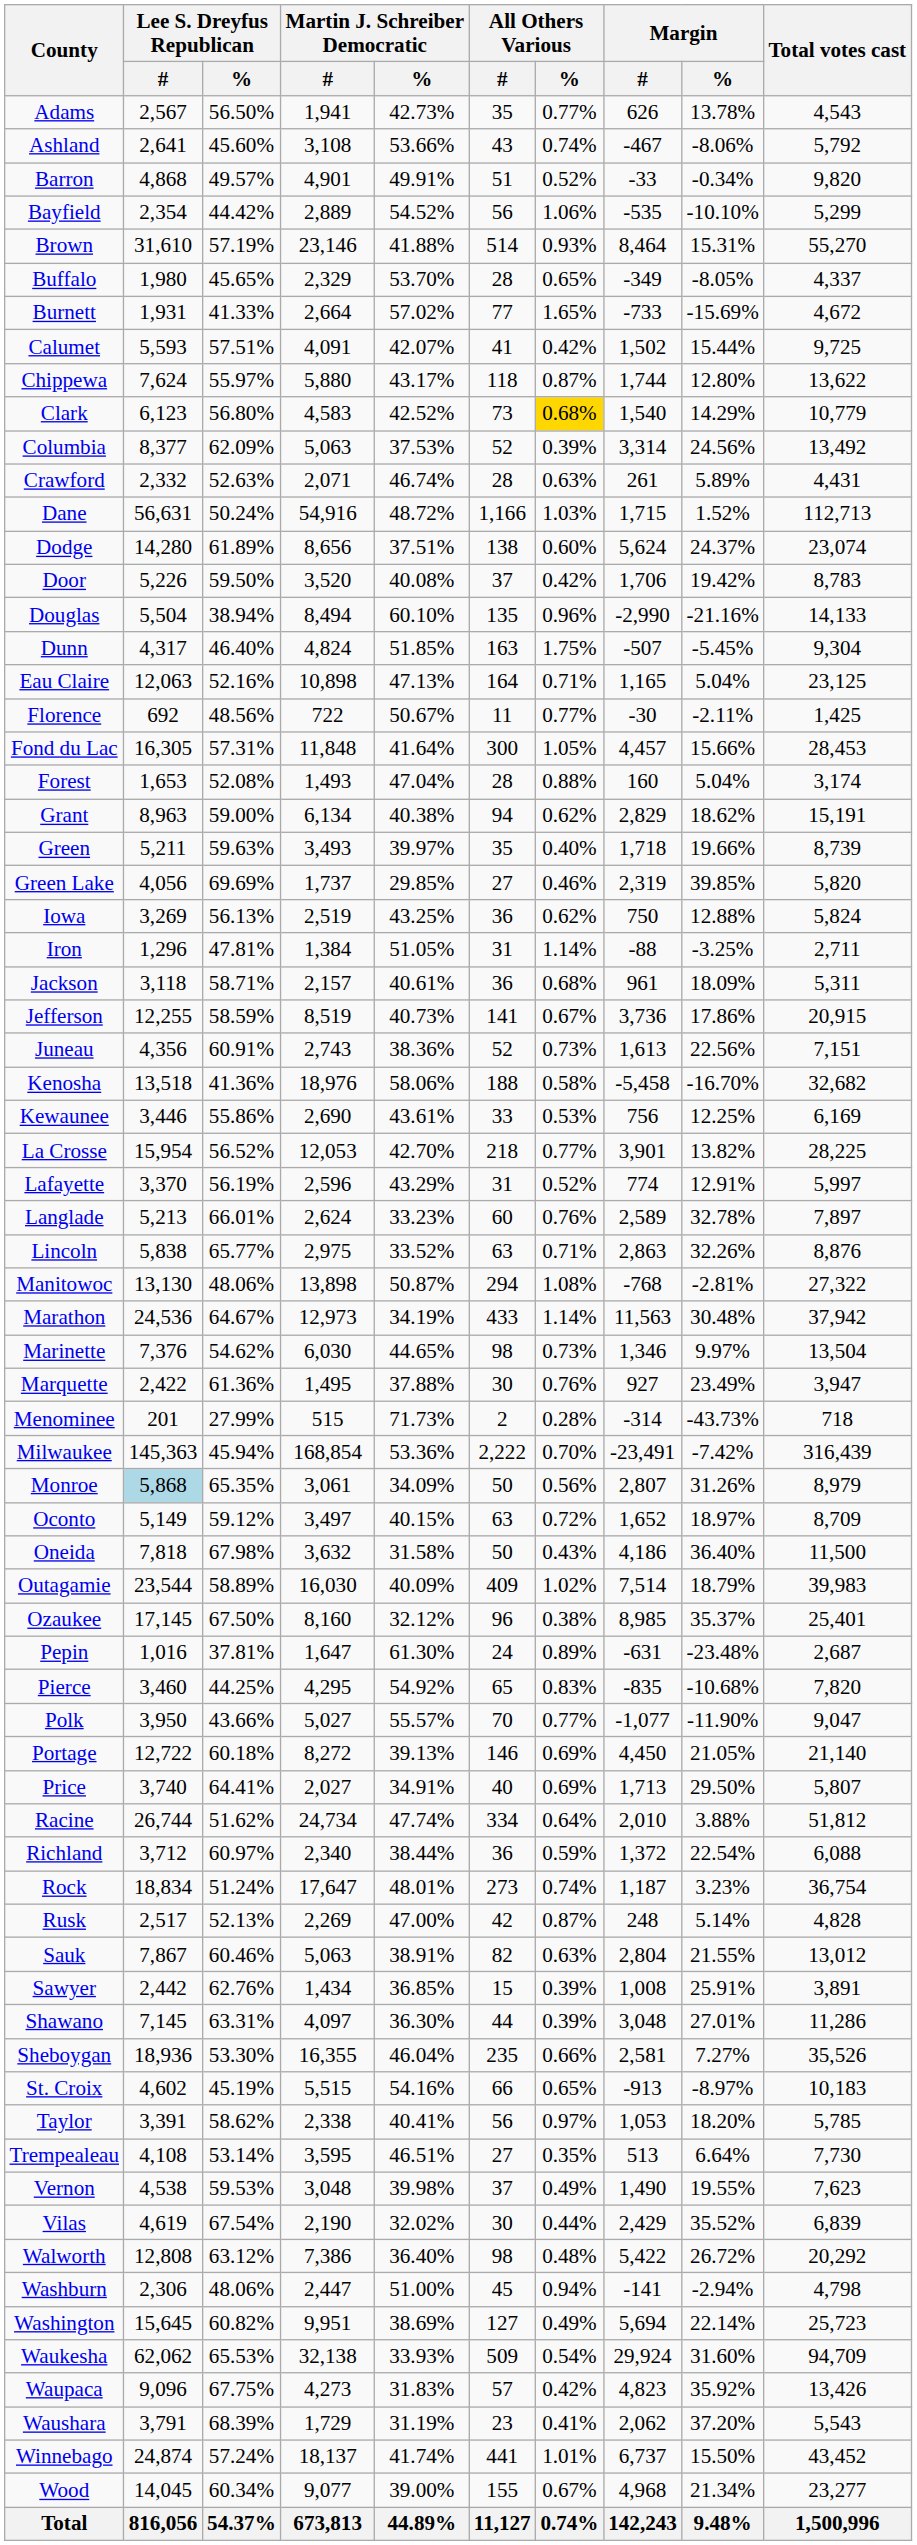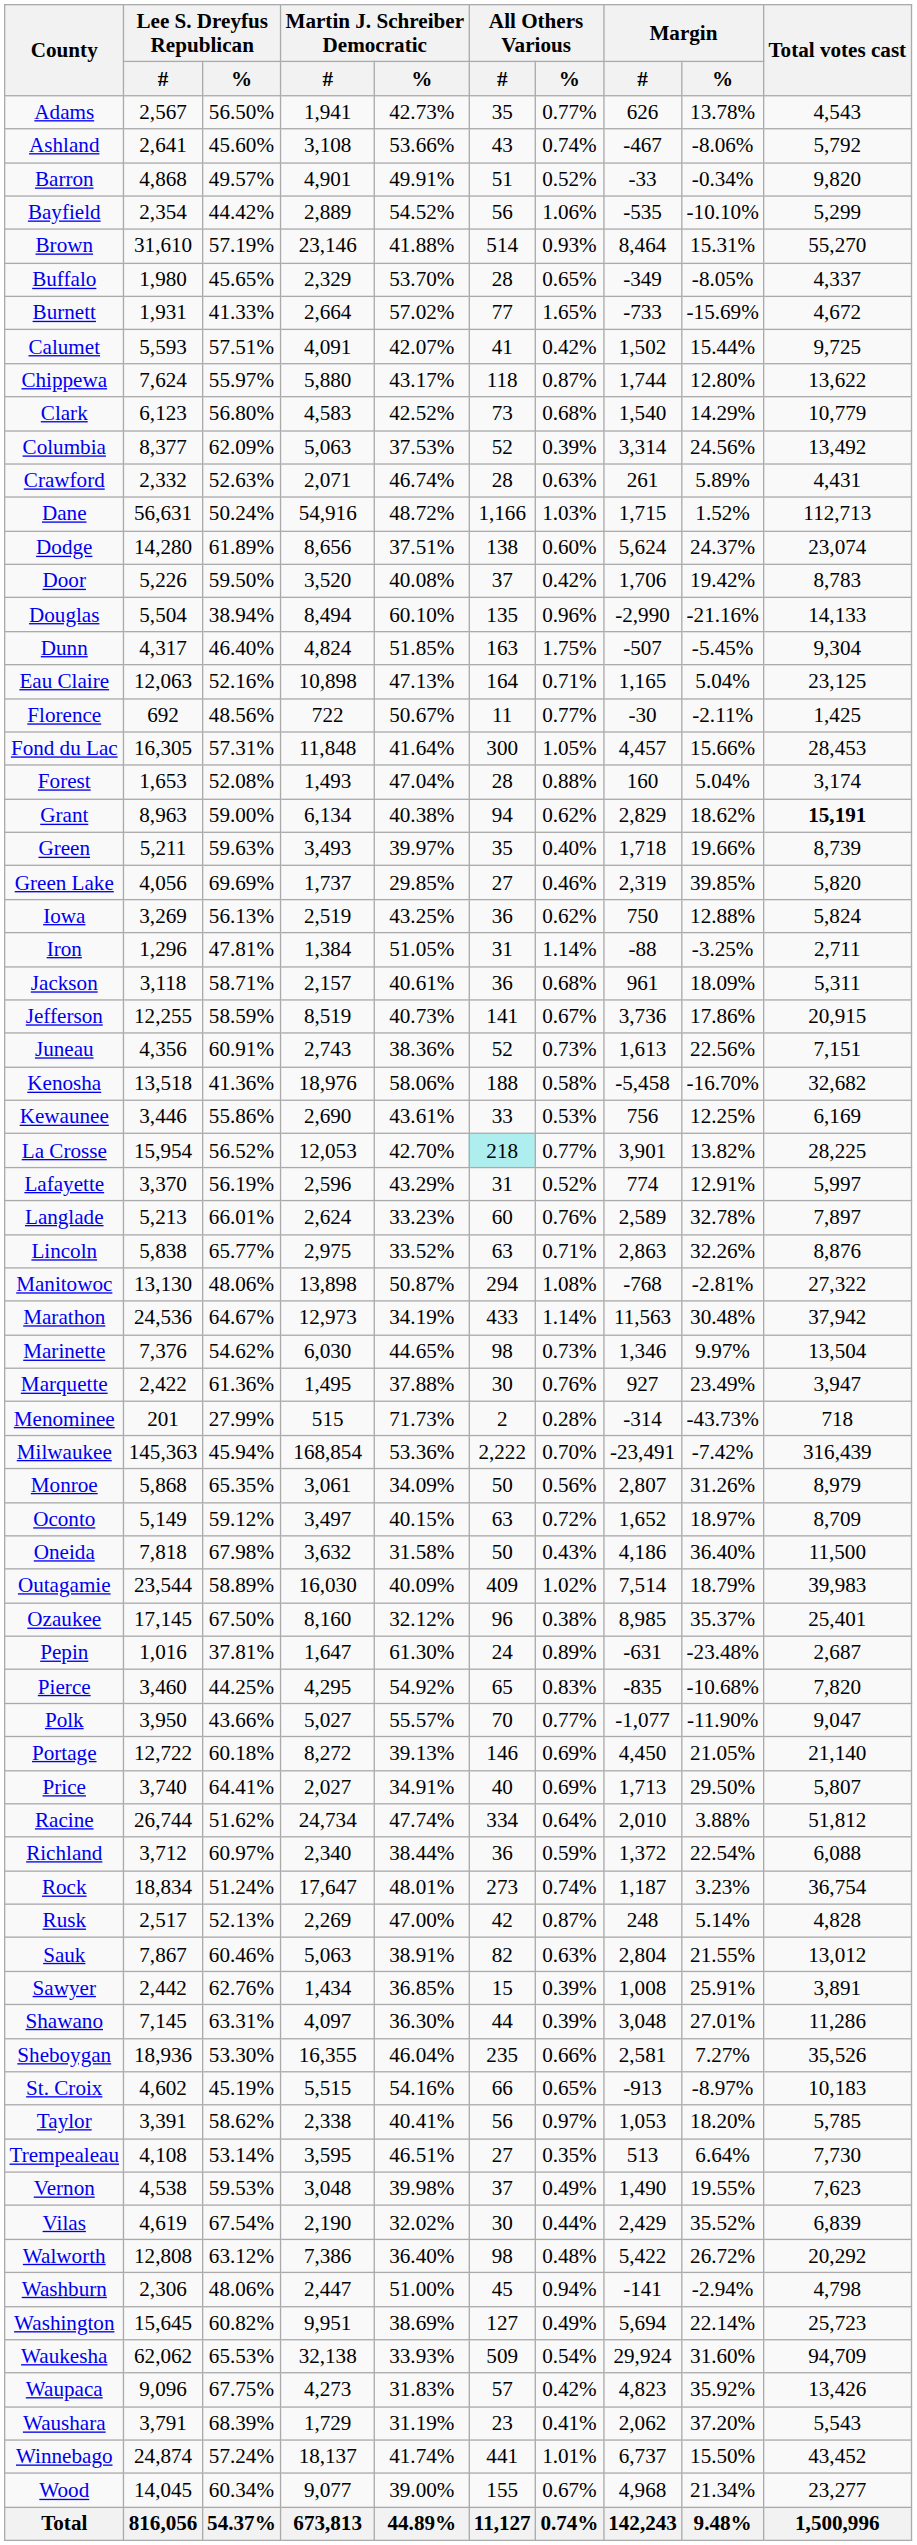(569, 413) gold background -> (569, 413) no background
(837, 815) normal -> (837, 815) bold
(502, 1150) no background -> (502, 1150) paleturquoise background
(163, 1485) lightblue background -> (163, 1485) no background
